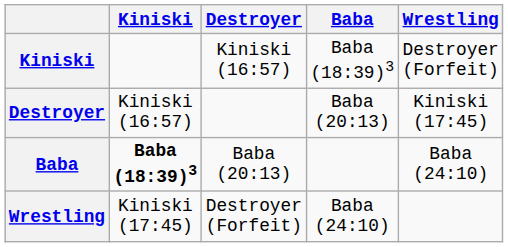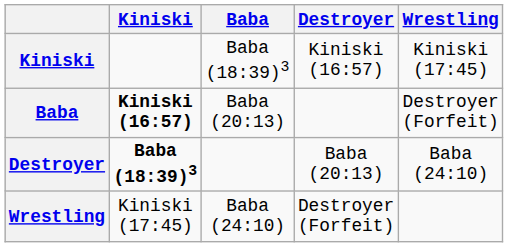columns swapped: (254, 19) <-> (352, 19)
(451, 61) Destroyer (Forfeit) -> (451, 61) Kiniski (17:45)
(57, 113) Destroyer -> (57, 113) Baba
(155, 113) normal -> (155, 113) bold
(451, 113) Kiniski (17:45) -> (451, 113) Destroyer (Forfeit)
(57, 164) Baba -> (57, 164) Destroyer
